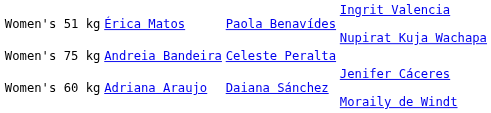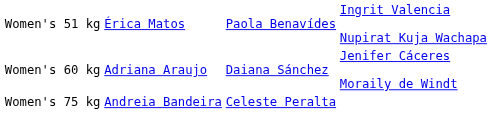rows swapped: (53, 88) <-> (53, 56)
